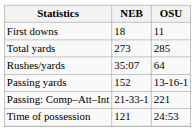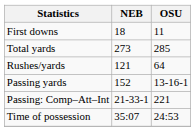(127, 65) 35:07 -> (122, 65) 121
(122, 117) 121 -> (127, 117) 35:07
